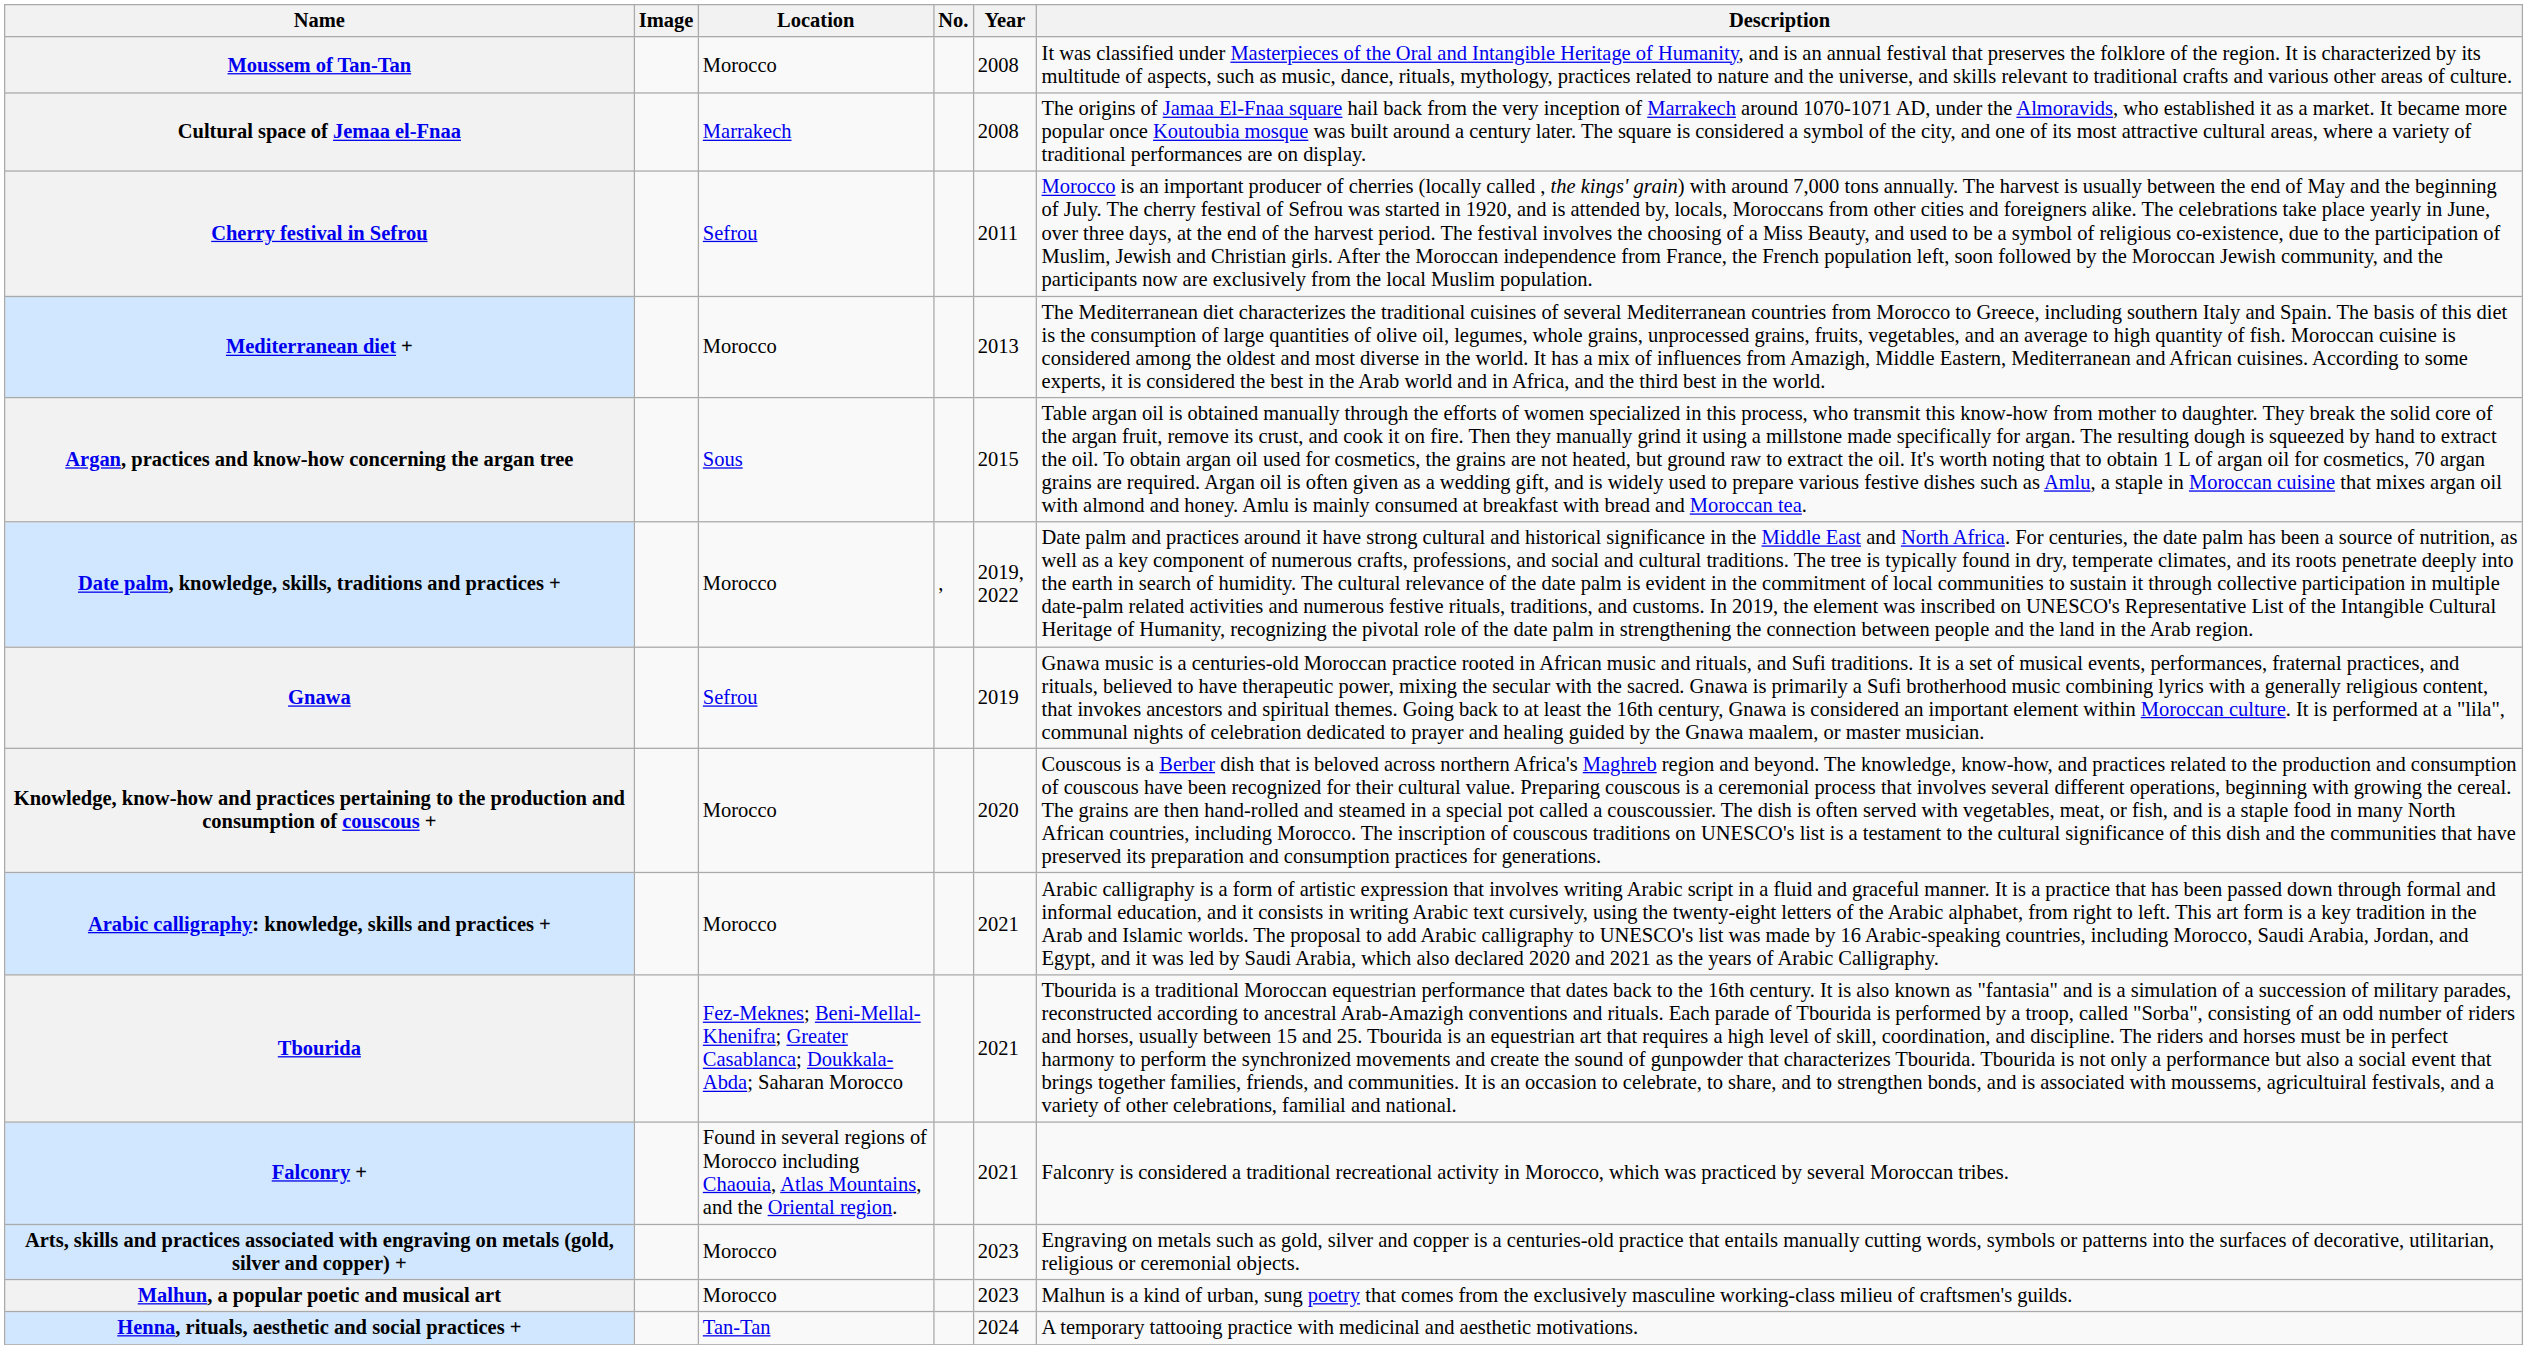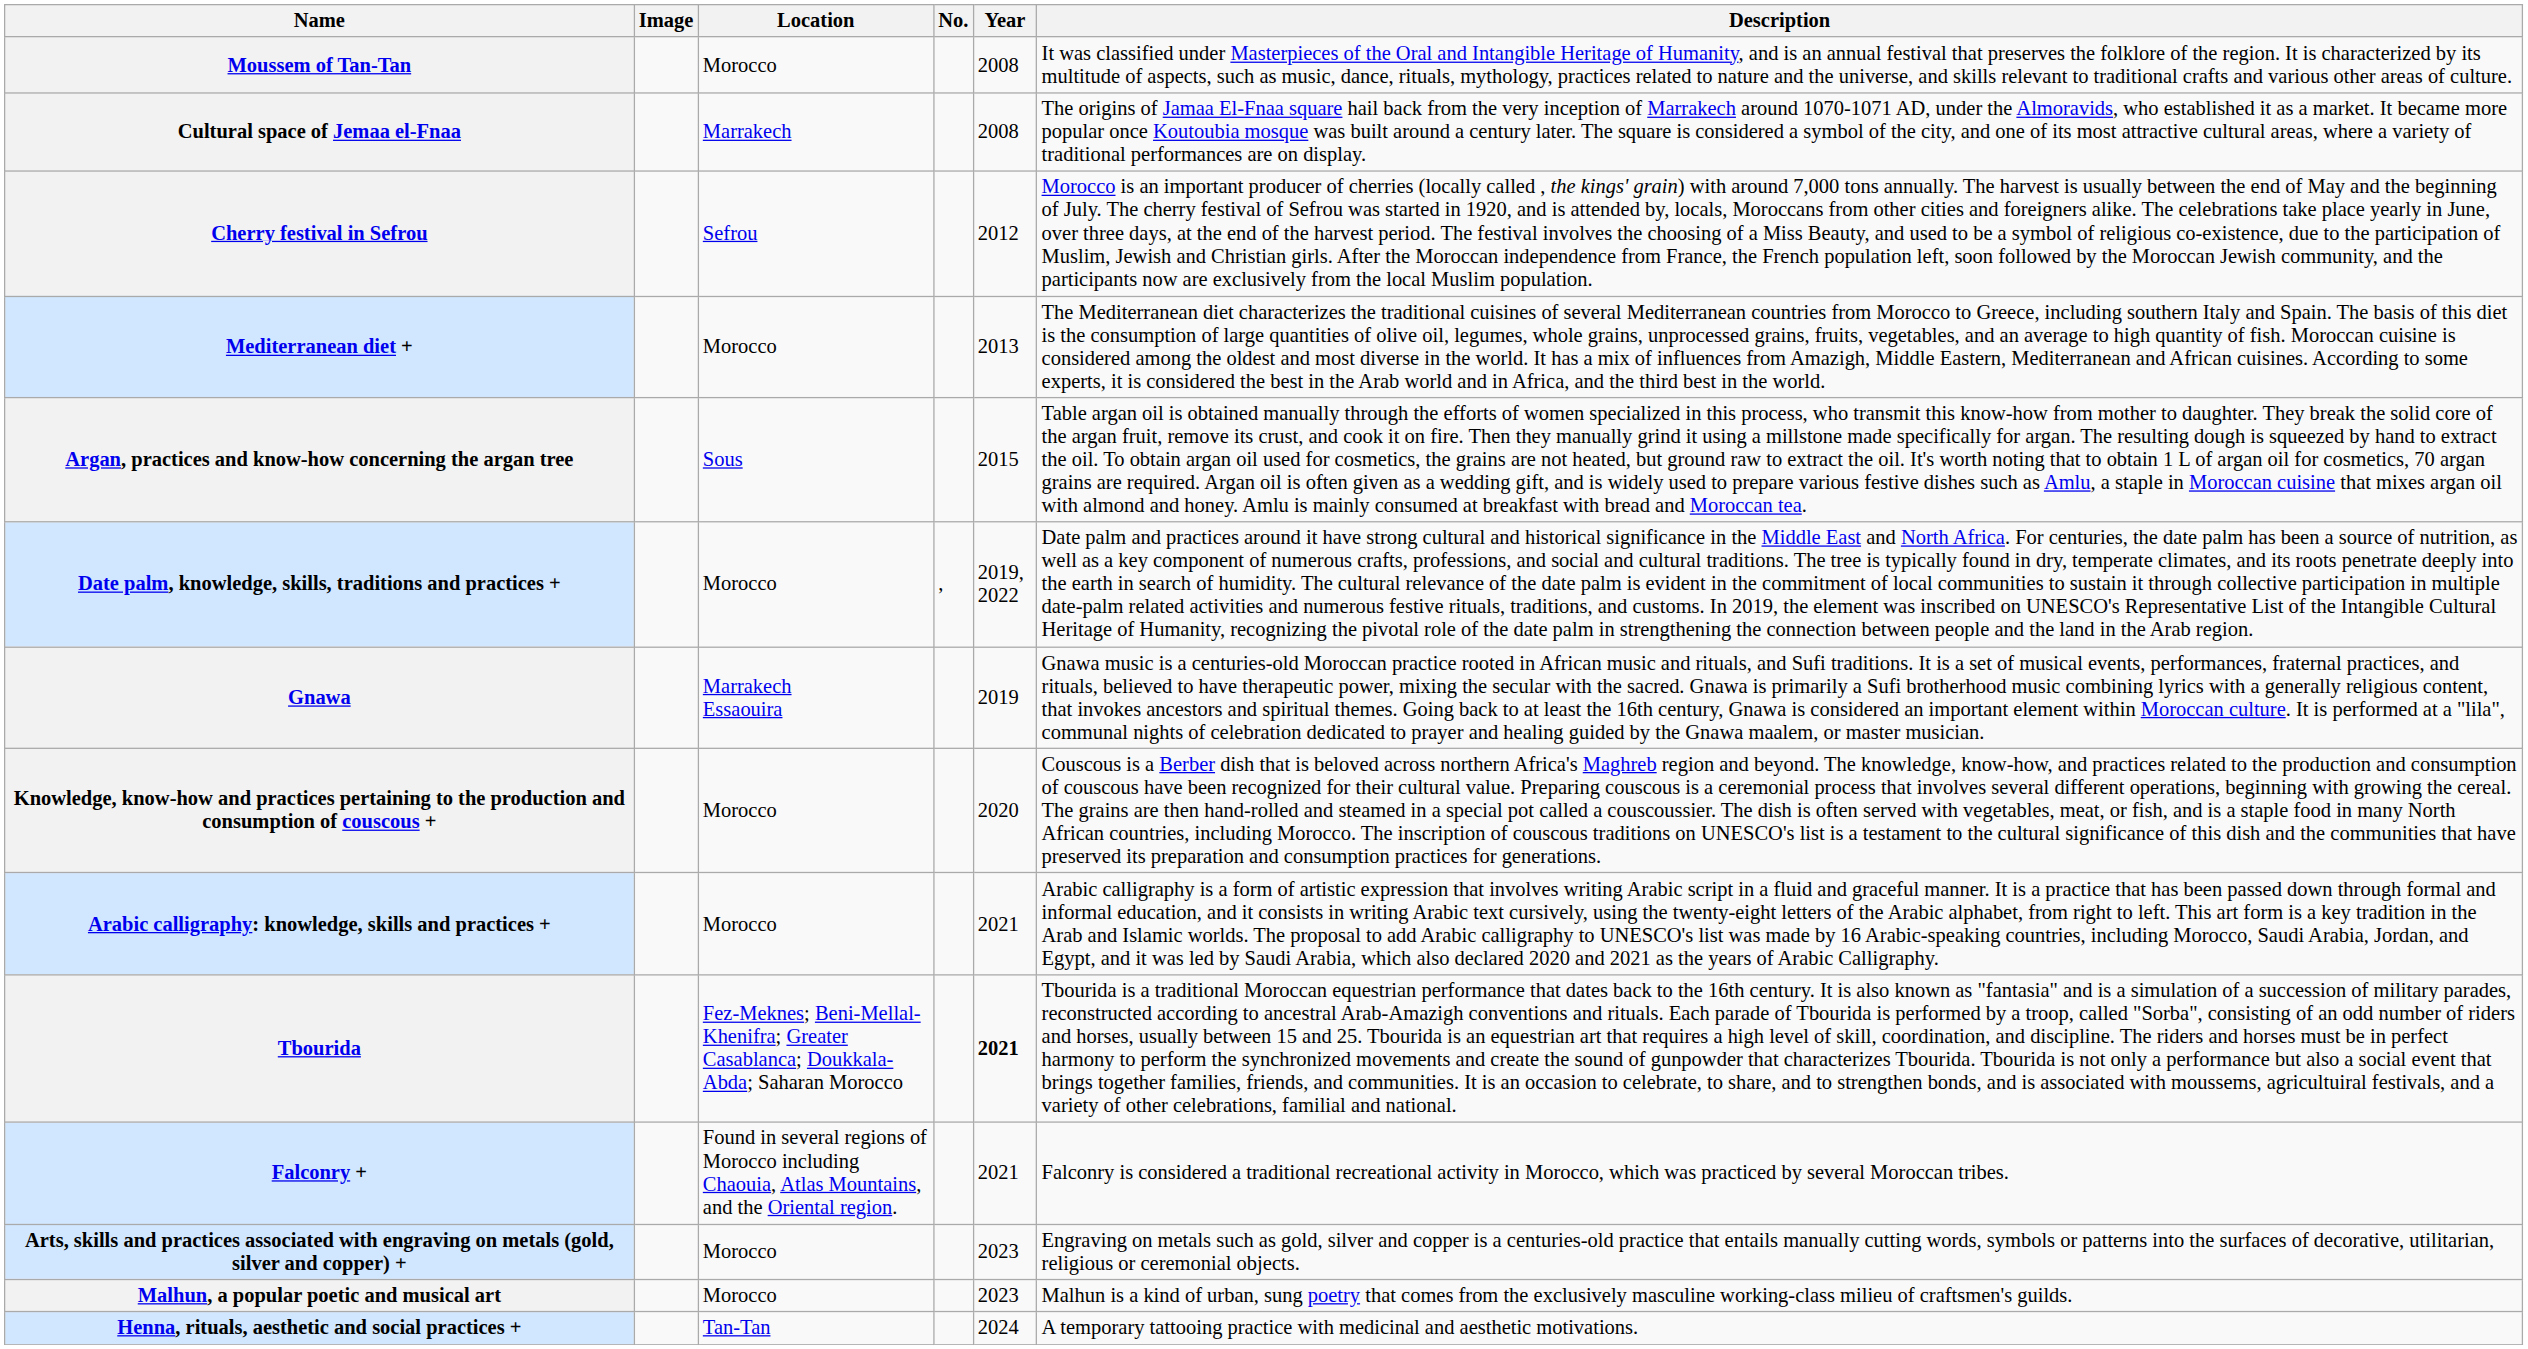(998, 233) 2011 -> (998, 233) 2012
(730, 697) Sefrou -> (747, 697) Marrakech Essaouira
(998, 1048) normal -> (998, 1048) bold
